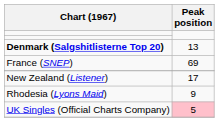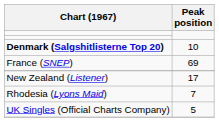(193, 47) 13 -> (193, 47) 10
(193, 94) 9 -> (193, 94) 7
(193, 109) pink background -> (193, 109) no background
